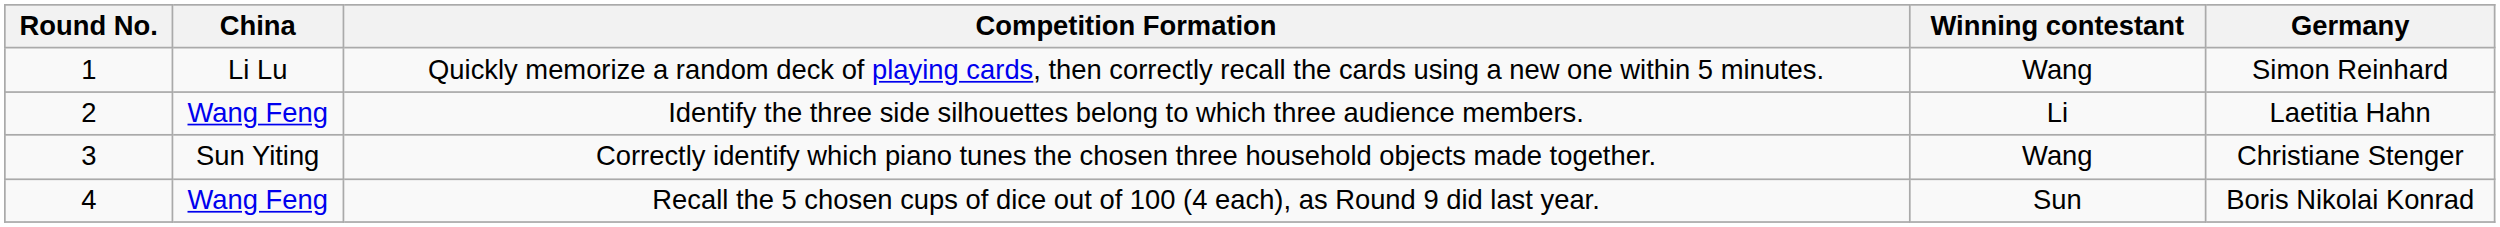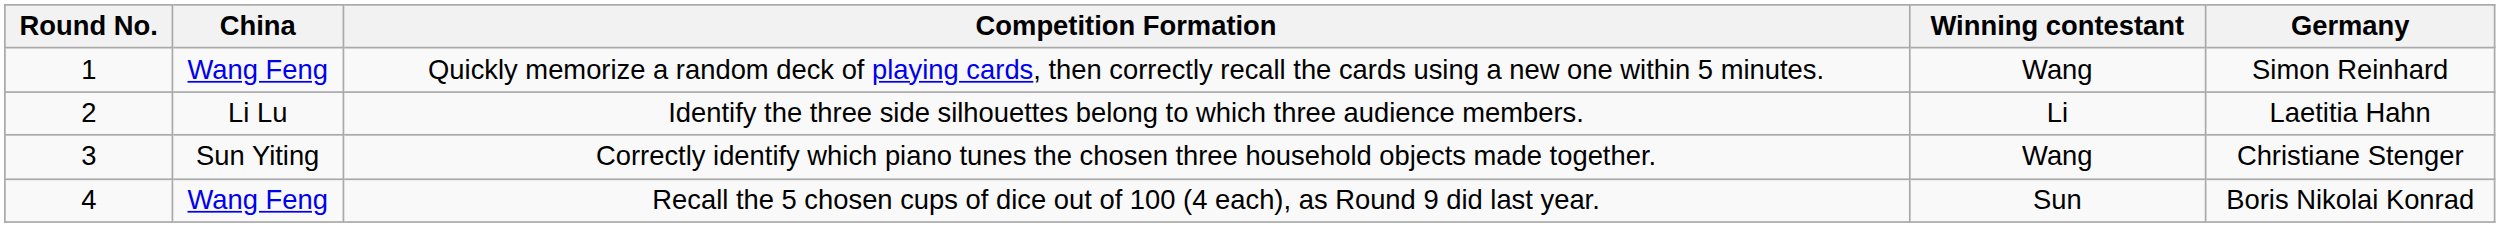(258, 69) Li Lu -> (258, 69) Wang Feng
(258, 112) Wang Feng -> (258, 112) Li Lu
